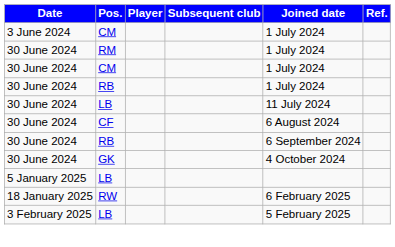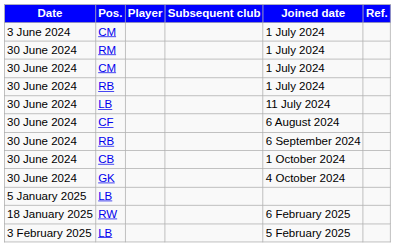+ row: (42, 159)
